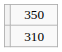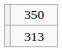(34, 36) 310 -> (34, 36) 313
